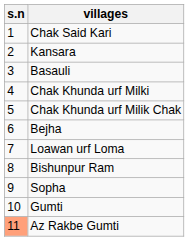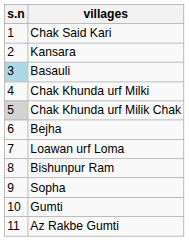(11, 71) no background -> (11, 71) lightblue background
(11, 110) no background -> (11, 110) lightgrey background
(13, 226) lightsalmon background -> (13, 226) no background
